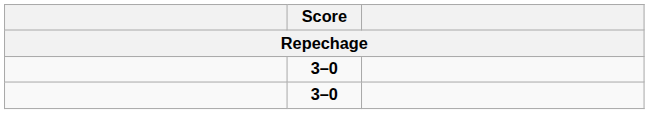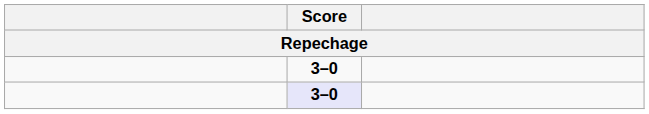(324, 95) no background -> (324, 95) lavender background
